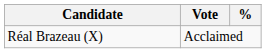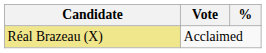(55, 36) no background -> (55, 36) khaki background
